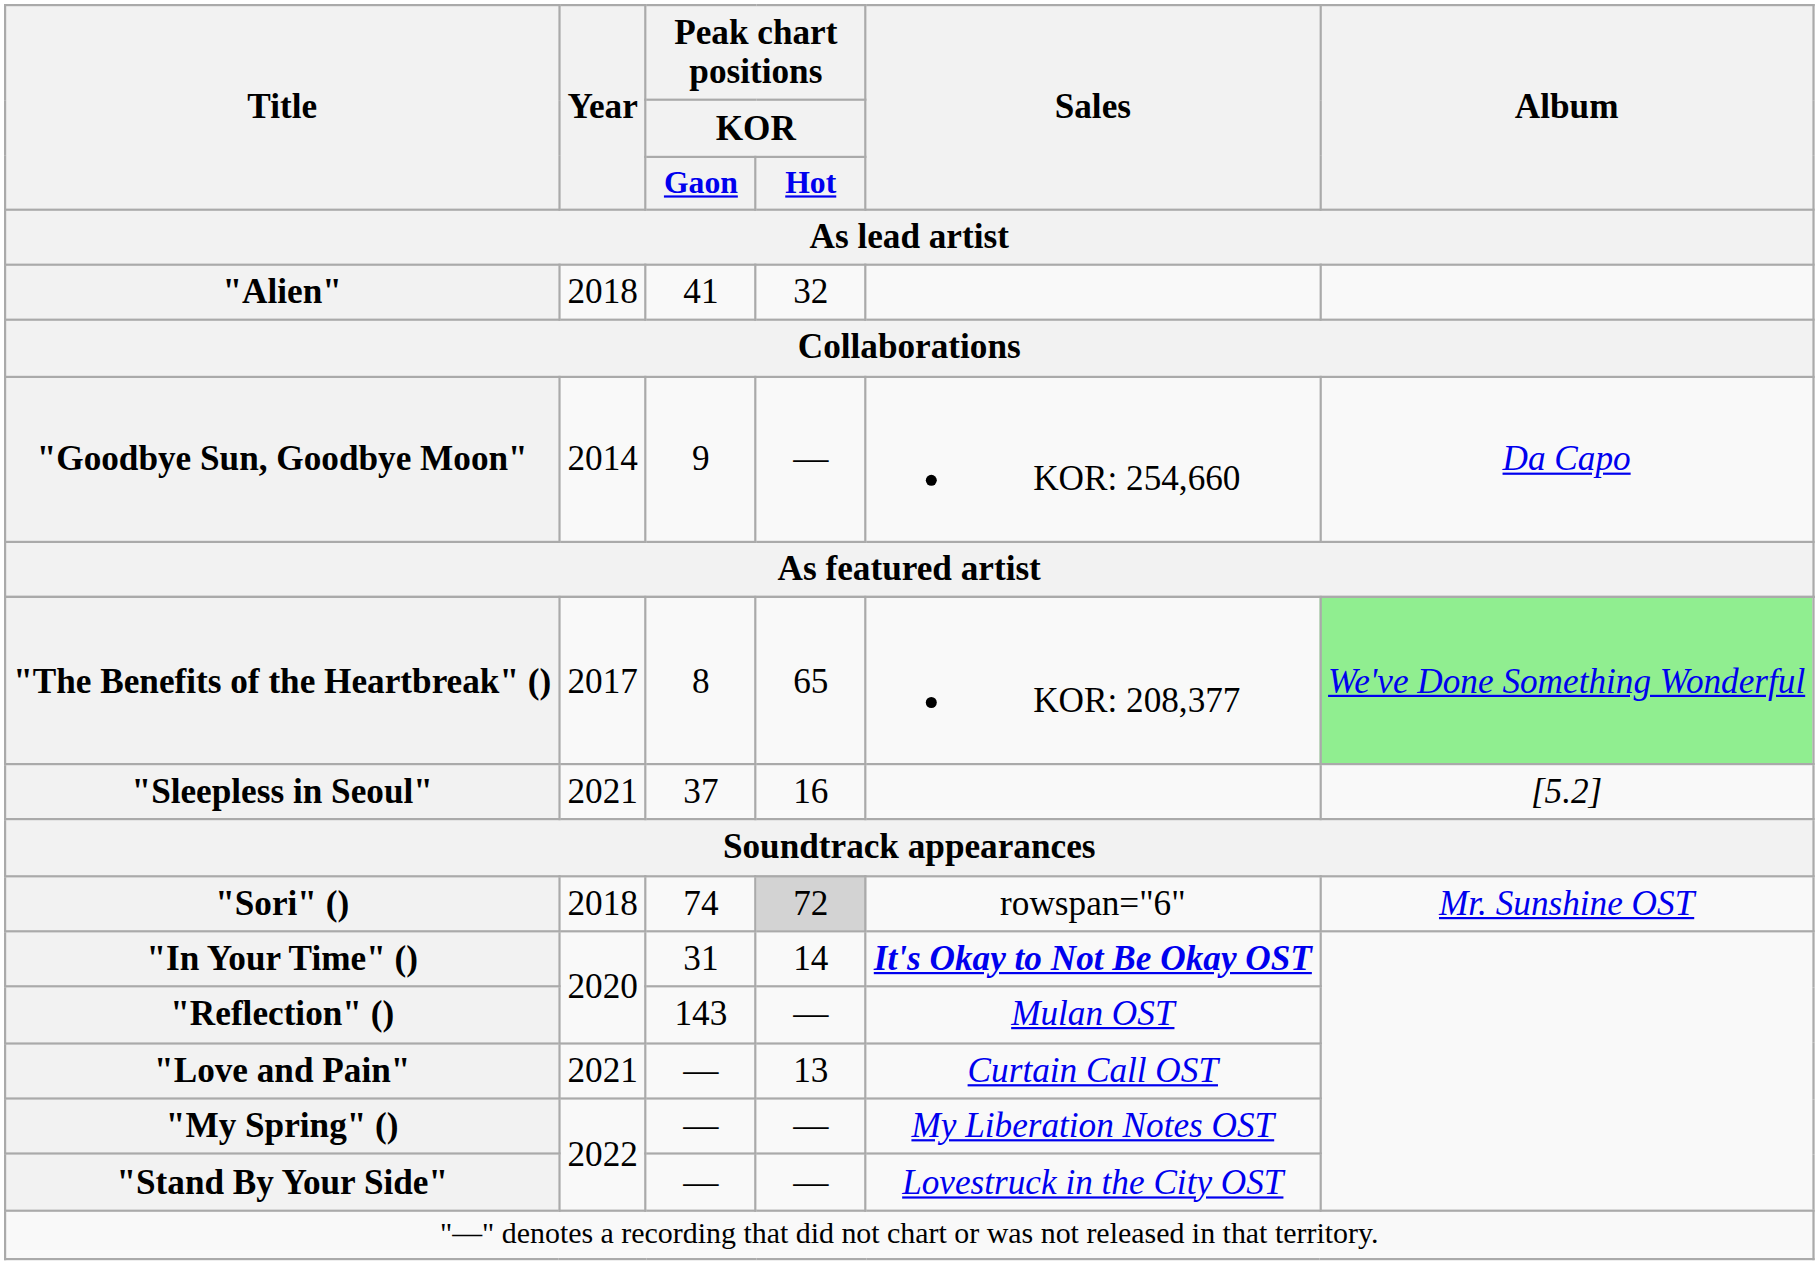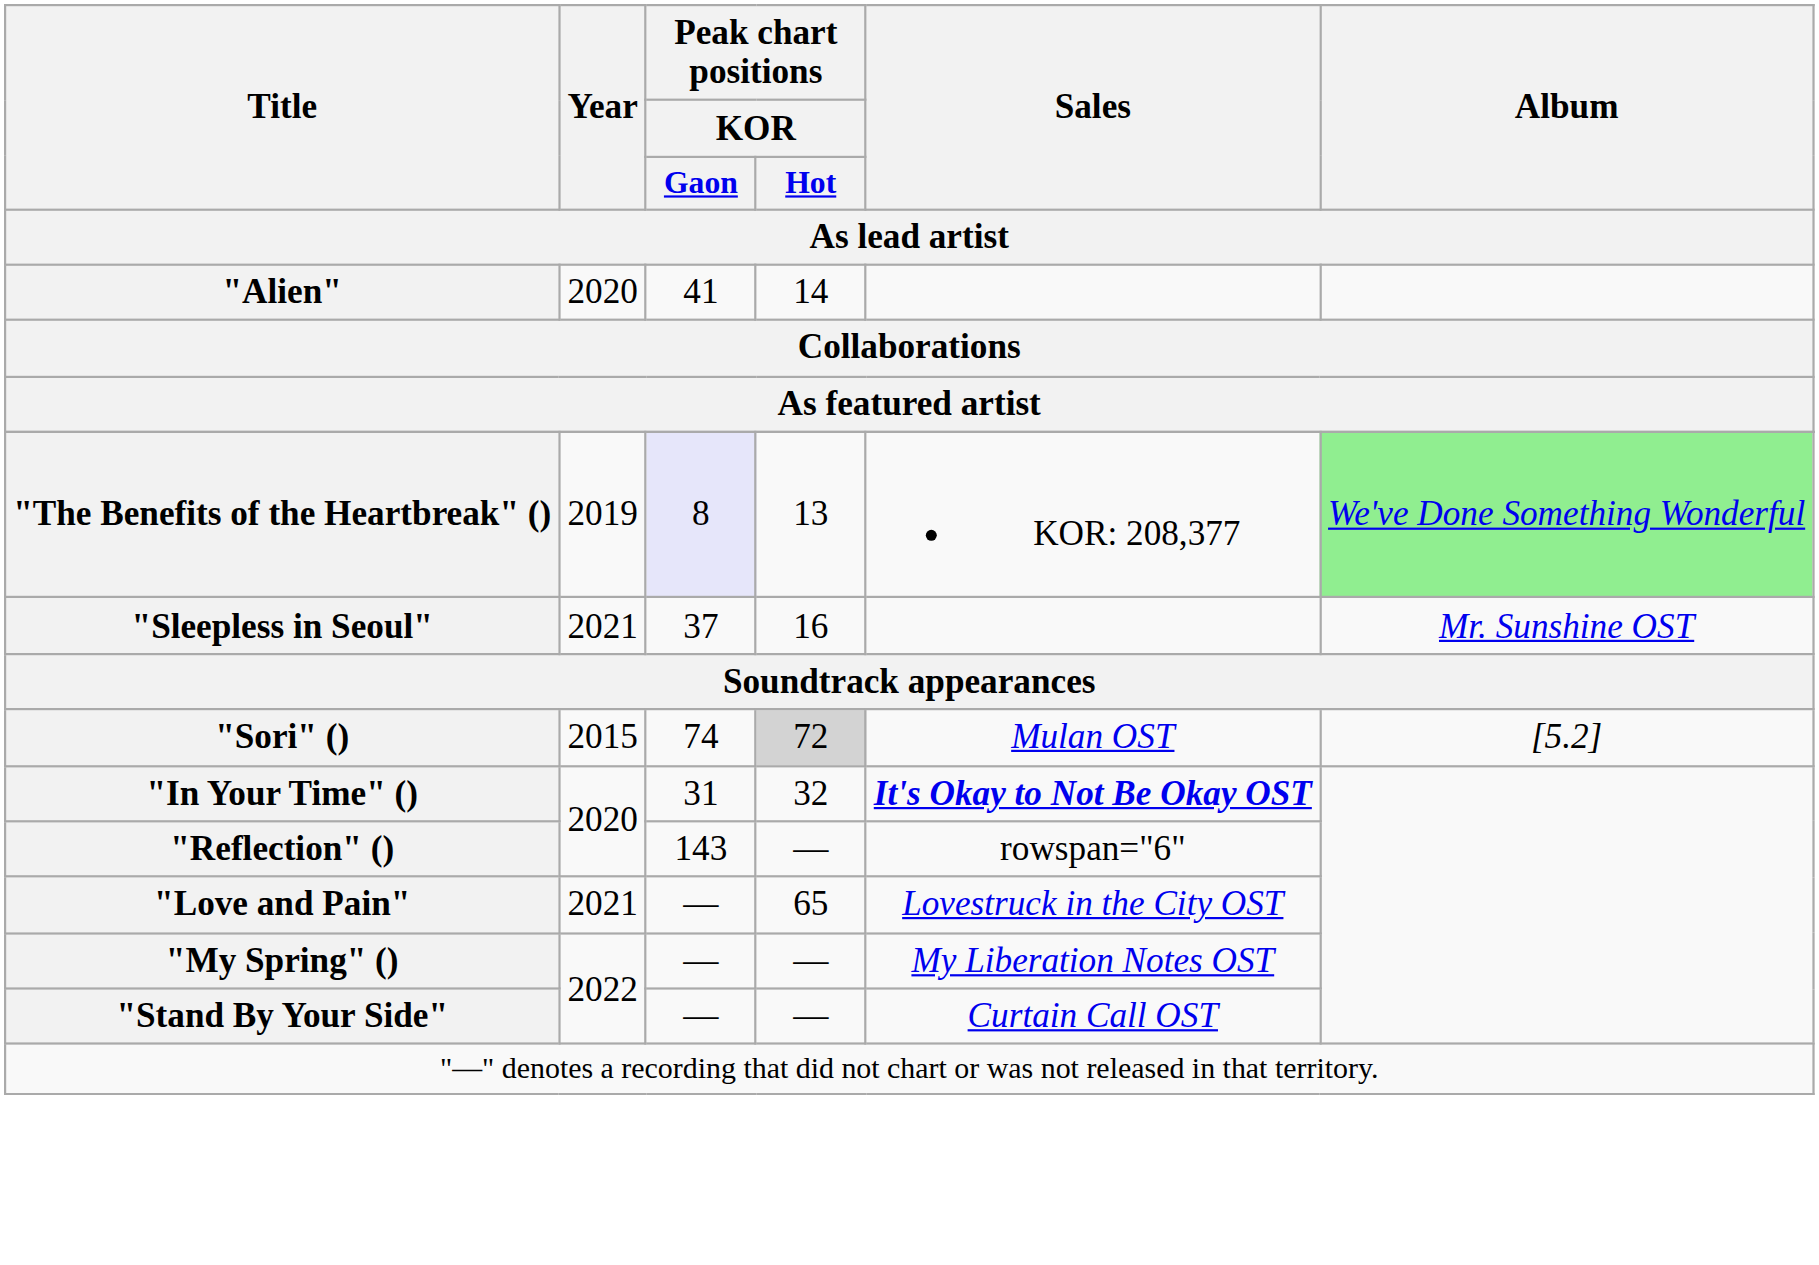(603, 291) 2018 -> (603, 291) 2020
(811, 291) 32 -> (811, 291) 14
- row: (282, 458)
(603, 680) 2017 -> (603, 514) 2019
(701, 680) no background -> (701, 514) lavender background
(811, 680) 65 -> (811, 514) 13
(1567, 790) [5.2] -> (1567, 625) Mr. Sunshine OST
(603, 902) 2018 -> (603, 736) 2015
(1093, 902) rowspan="6" -> (1093, 736) Mulan OST
(1567, 902) Mr. Sunshine OST -> (1567, 736) [5.2]
(811, 958) 14 -> (811, 792) 32
(1093, 1014) Mulan OST -> (1093, 848) rowspan="6"
(811, 1069) 13 -> (811, 904) 65
(1093, 1069) Curtain Call OST -> (1093, 904) Lovestruck in the City OST
(1093, 1181) Lovestruck in the City OST -> (1093, 1015) Curtain Call OST
